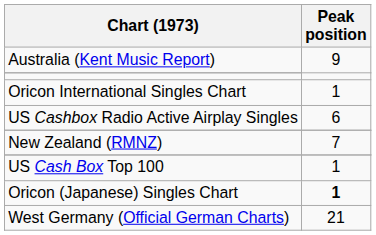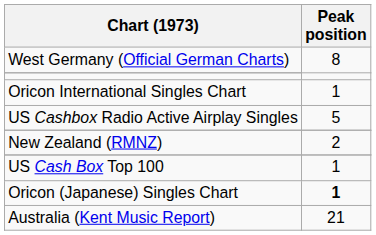(112, 60) Australia (Kent Music Report) -> (149, 60) West Germany (Official German Charts)
(336, 60) 9 -> (336, 60) 8
(336, 117) 6 -> (336, 117) 5
(336, 142) 7 -> (336, 142) 2
(149, 218) West Germany (Official German Charts) -> (112, 218) Australia (Kent Music Report)
